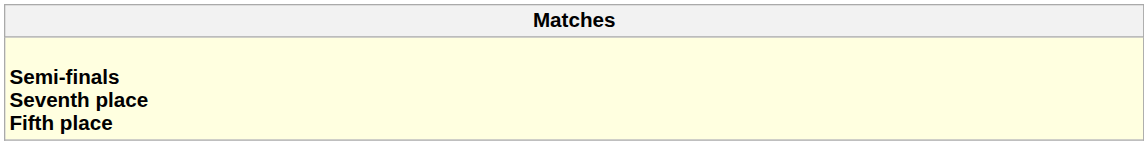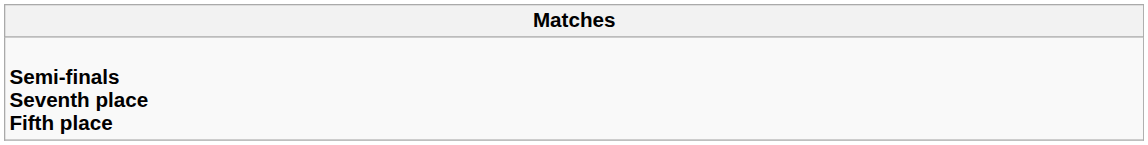(79, 100) lightyellow background -> (79, 100) no background
